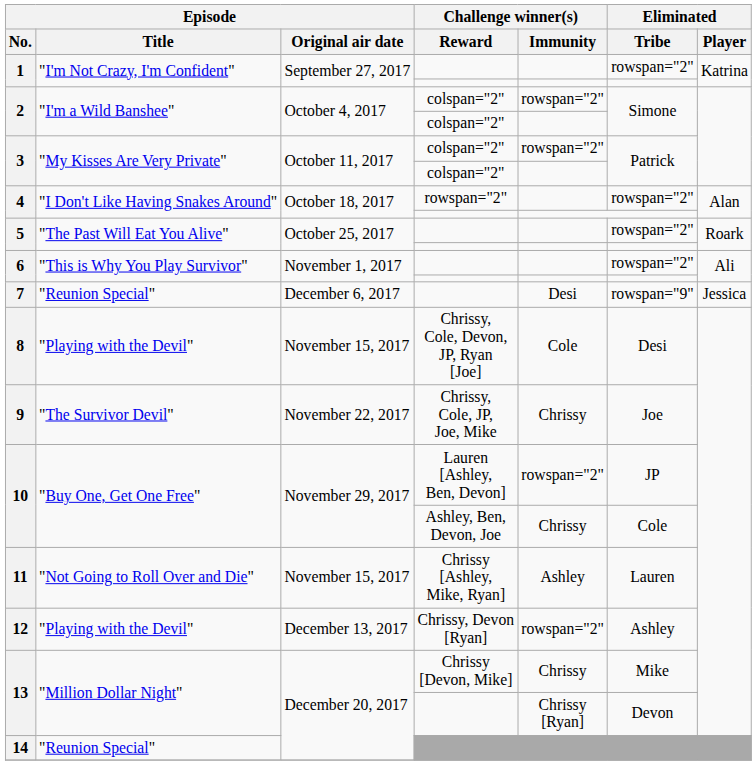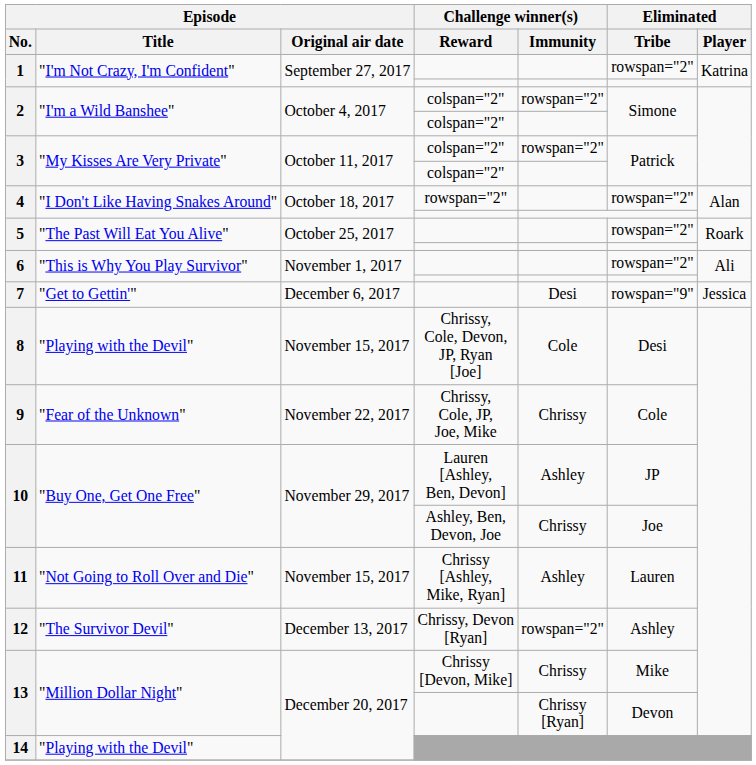(97, 294) "Reunion Special" -> (88, 294) "Get to Gettin'"
(106, 414) "The Survivor Devil" -> (112, 414) "Fear of the Unknown"
(652, 414) Joe -> (652, 414) Cole
(563, 474) rowspan="2" -> (563, 474) Ashley
(652, 526) Cole -> (652, 526) Joe
(116, 628) "Playing with the Devil" -> (106, 628) "The Survivor Devil"
(97, 747) "Reunion Special" -> (116, 747) "Playing with the Devil"
